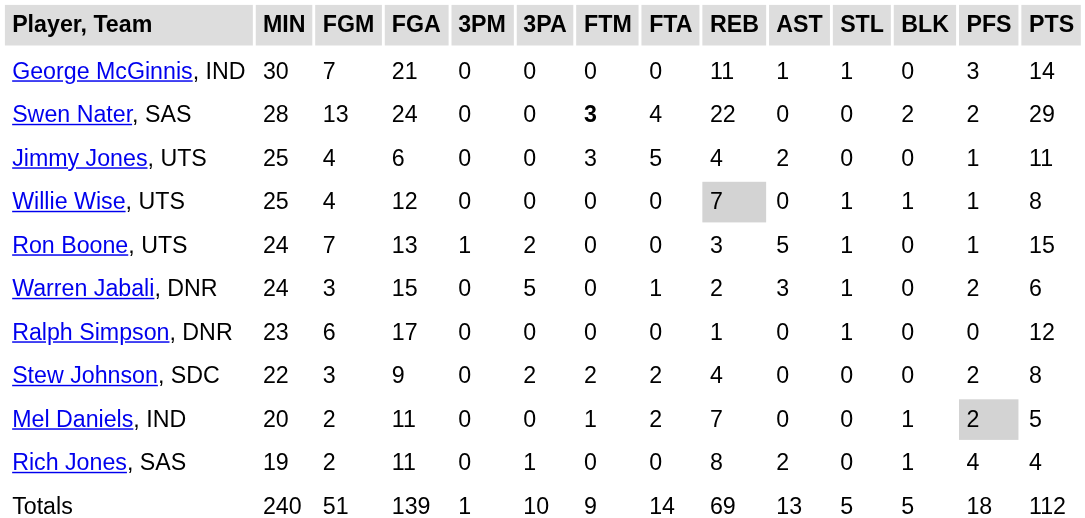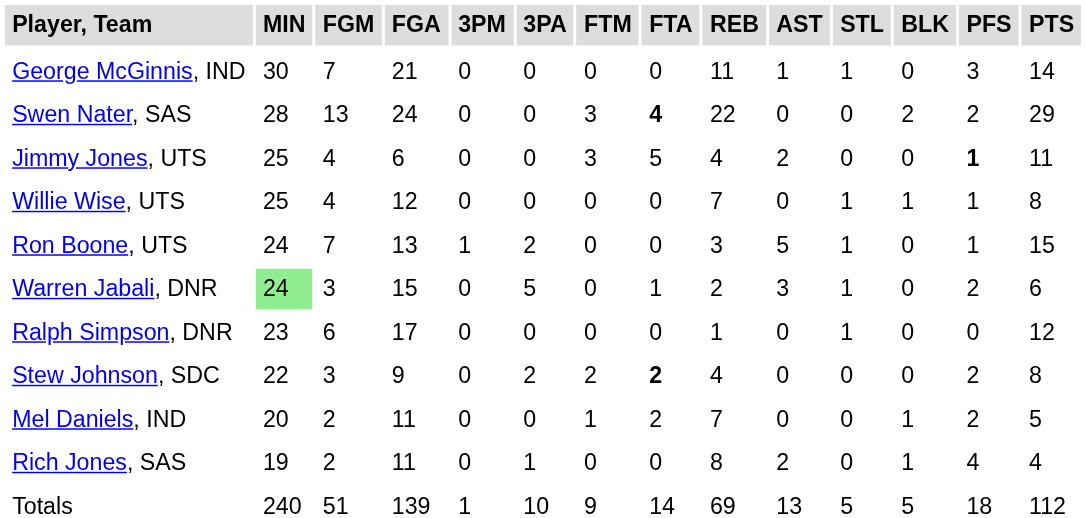(591, 114) bold -> (591, 114) normal
(656, 114) normal -> (656, 114) bold
(973, 158) normal -> (973, 158) bold
(716, 201) lightgrey background -> (716, 201) no background
(276, 288) no background -> (276, 288) lightgreen background
(656, 375) normal -> (656, 375) bold
(973, 419) lightgrey background -> (973, 419) no background
